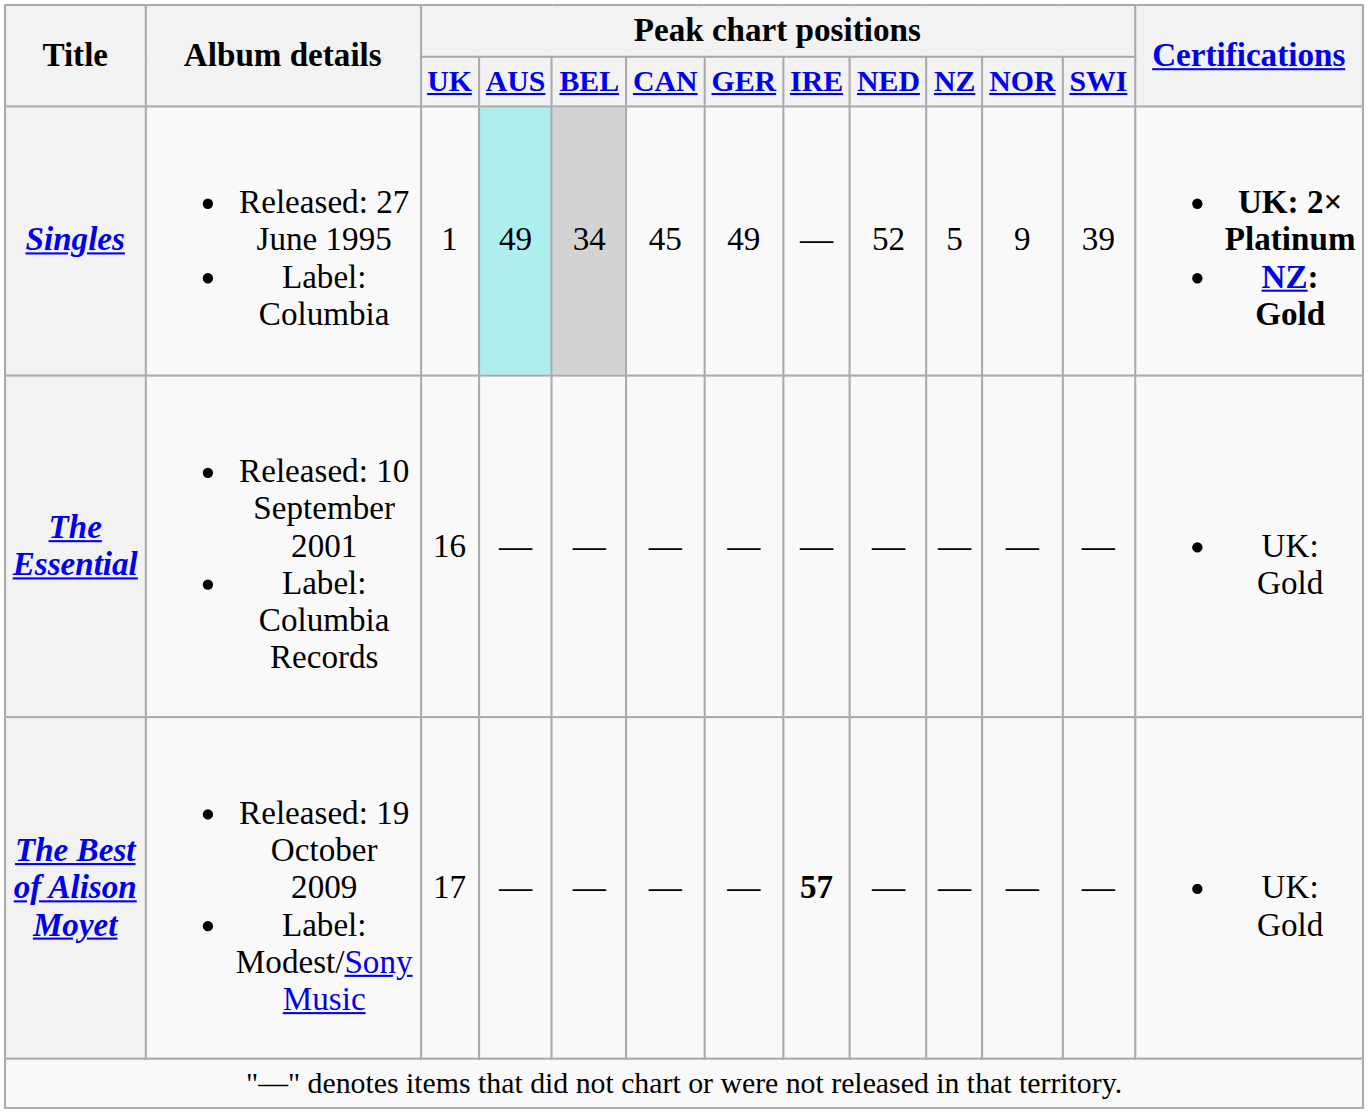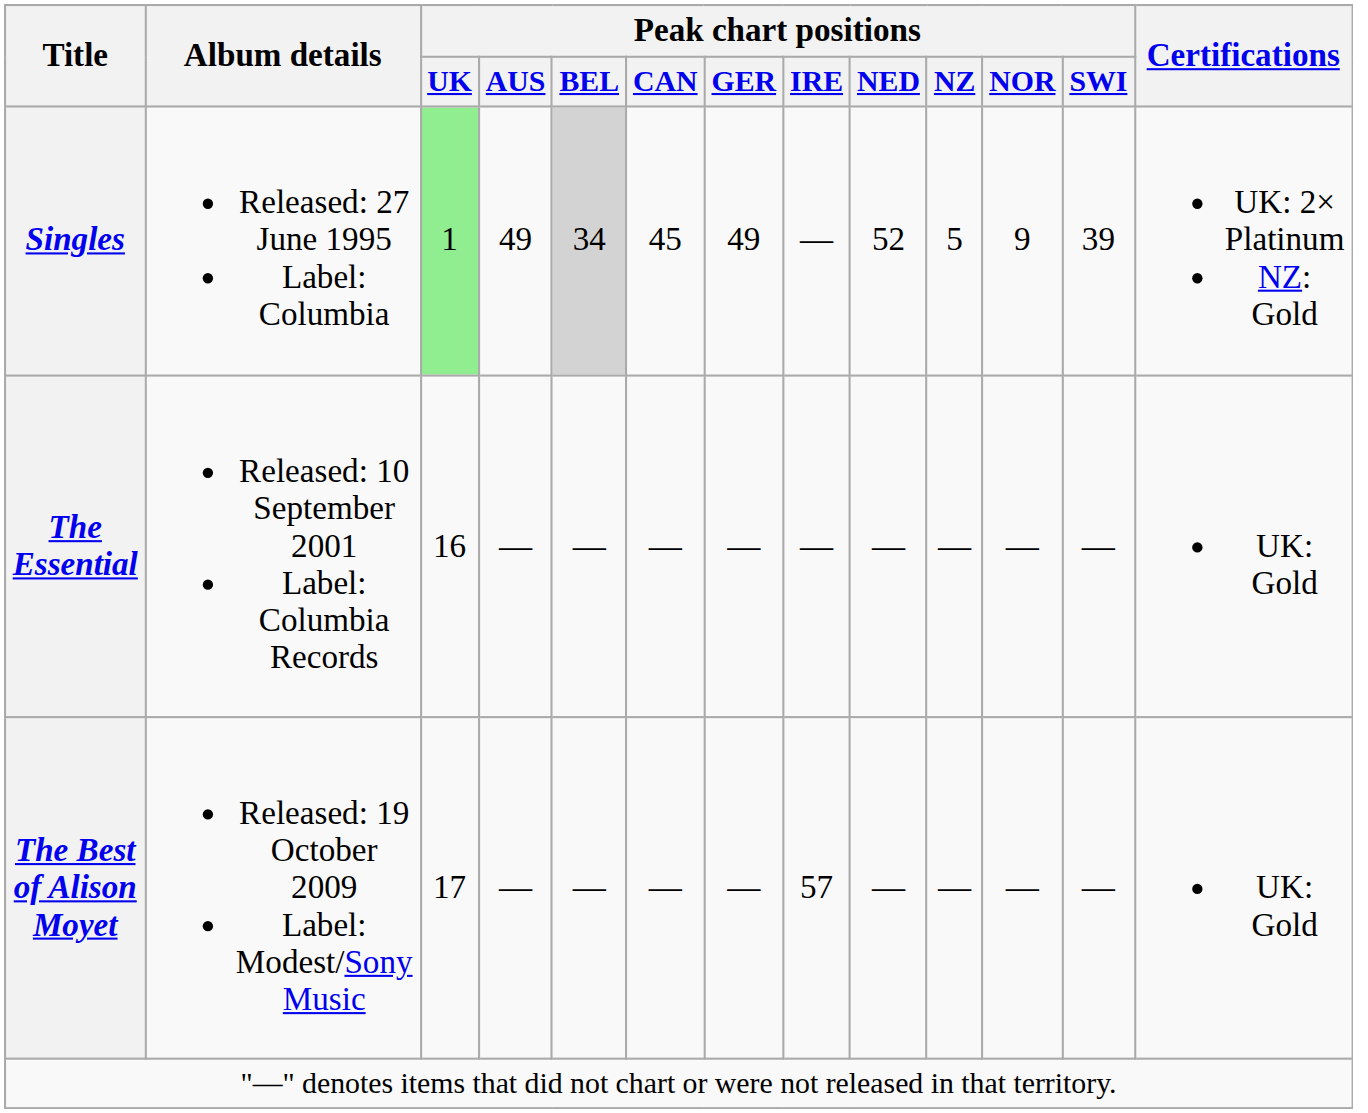(450, 240) no background -> (450, 240) lightgreen background
(516, 240) paleturquoise background -> (516, 240) no background
(1249, 259) bold -> (1243, 259) normal
(817, 887) bold -> (817, 887) normal
